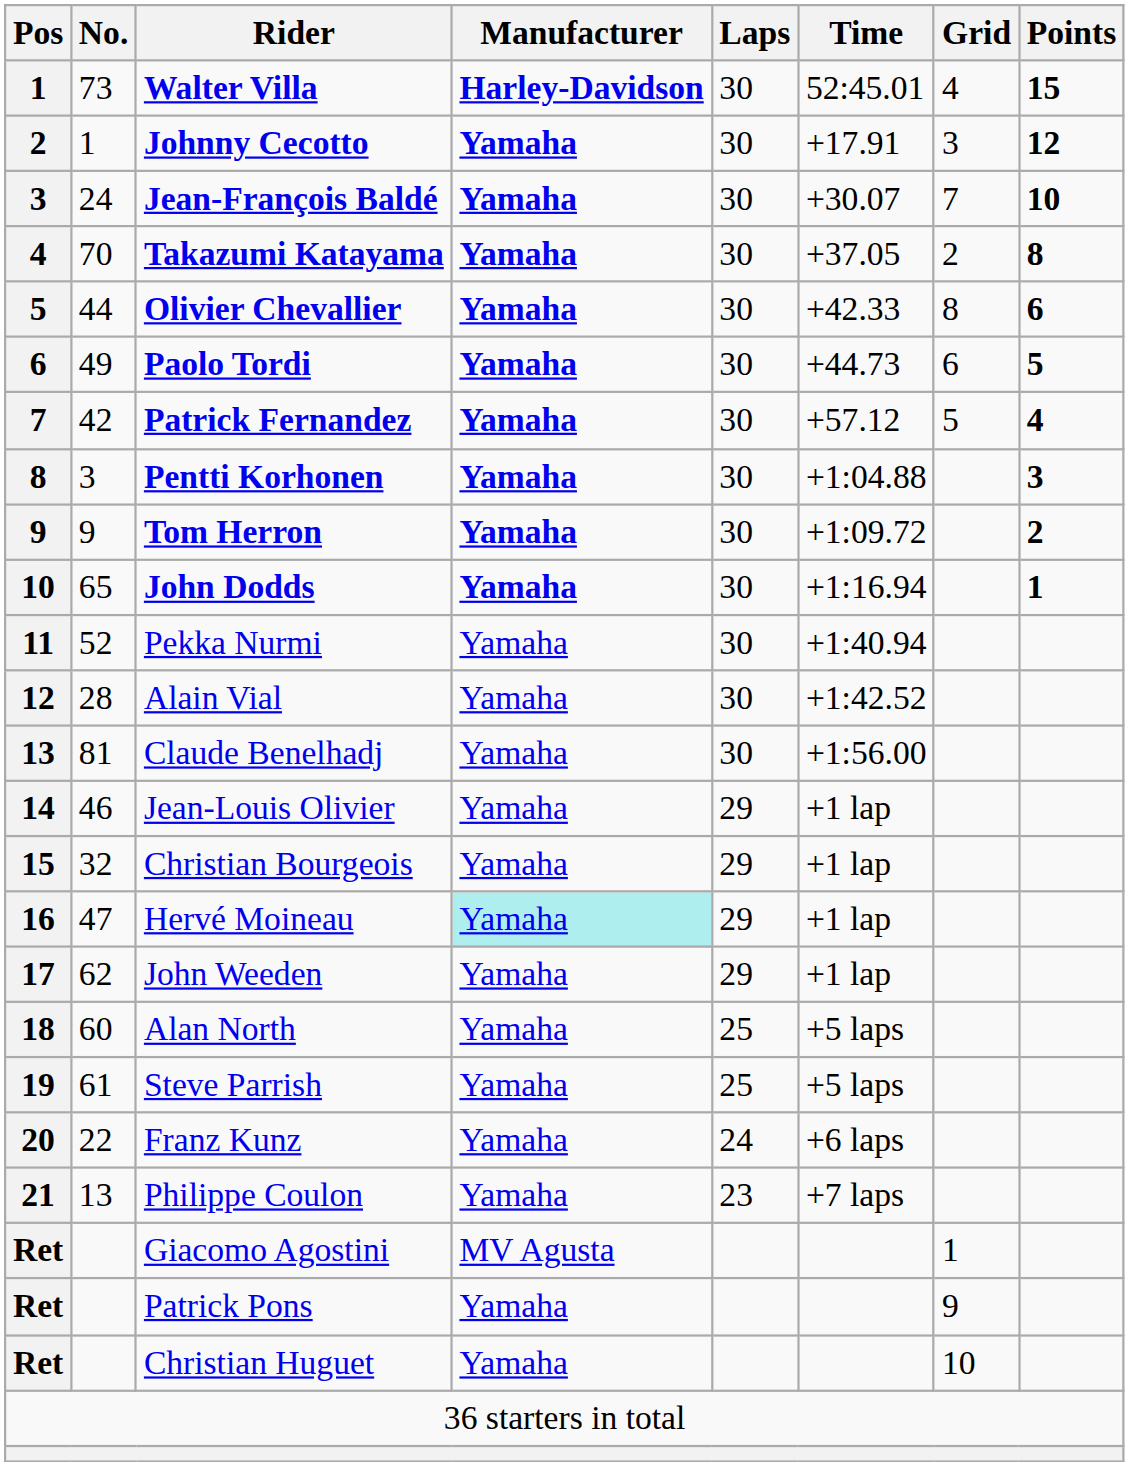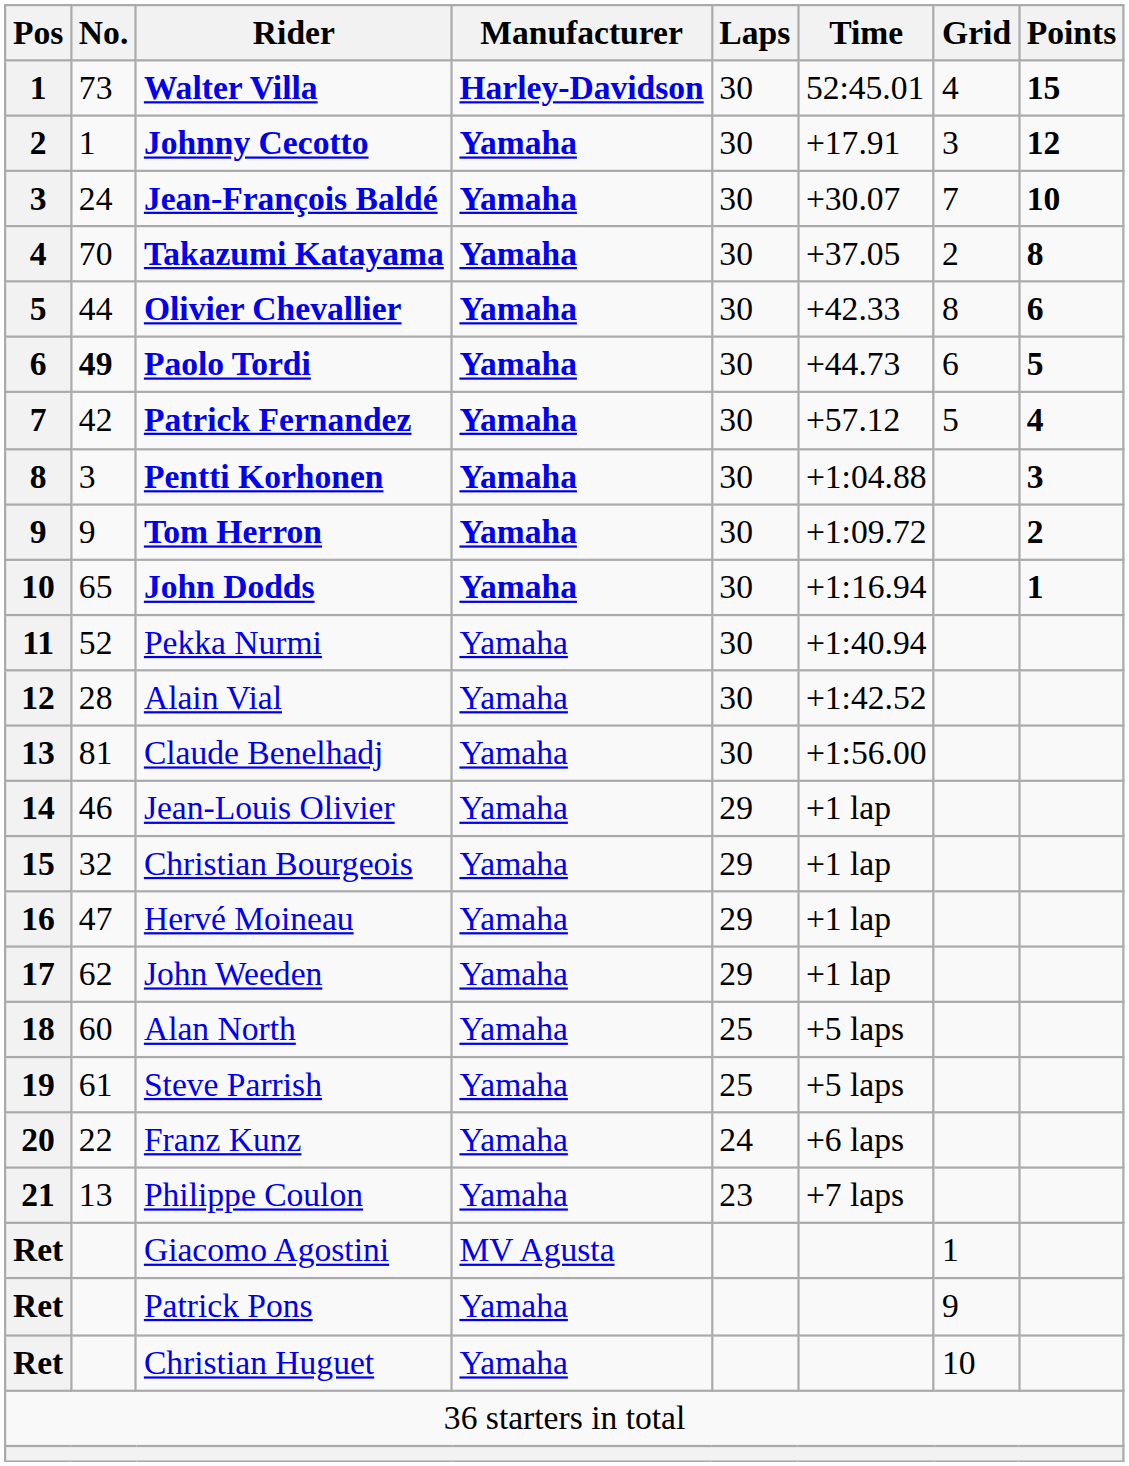(96, 364) normal -> (96, 364) bold
(514, 918) paleturquoise background -> (514, 918) no background
